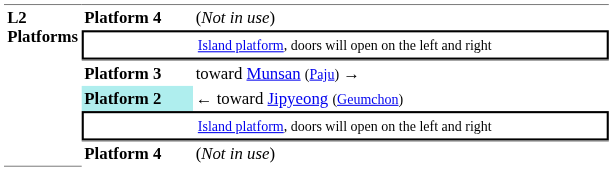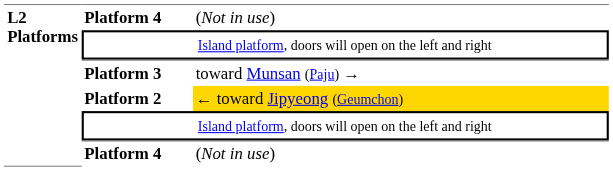(123, 98) paleturquoise background -> (123, 98) no background
(299, 98) no background -> (299, 98) gold background
